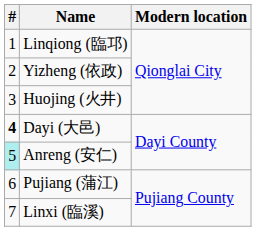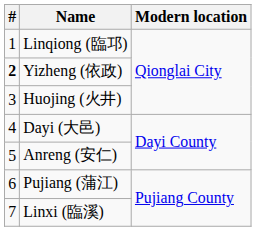(12, 71) normal -> (12, 71) bold
(12, 127) bold -> (12, 127) normal
(12, 156) paleturquoise background -> (12, 156) no background
